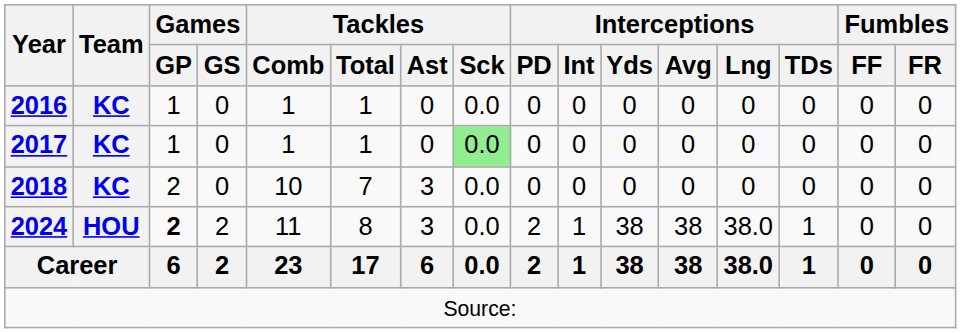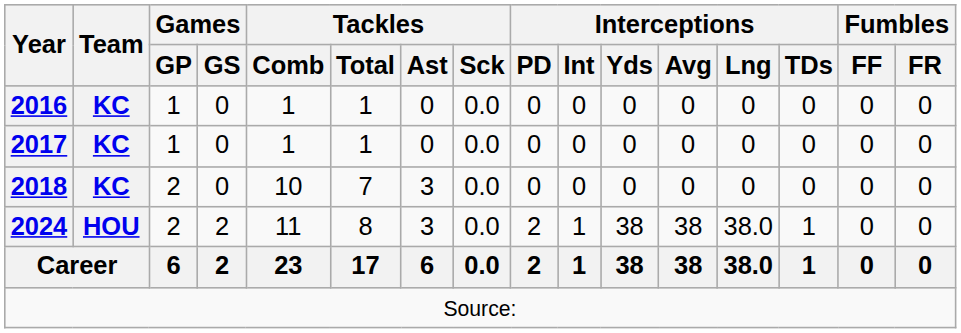(482, 145) lightgreen background -> (482, 145) no background
(174, 226) bold -> (174, 226) normal
